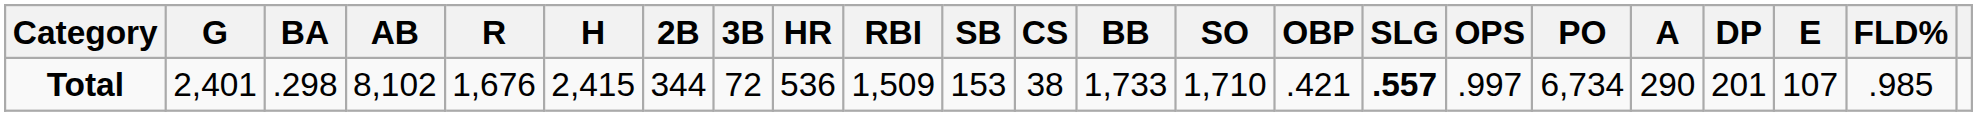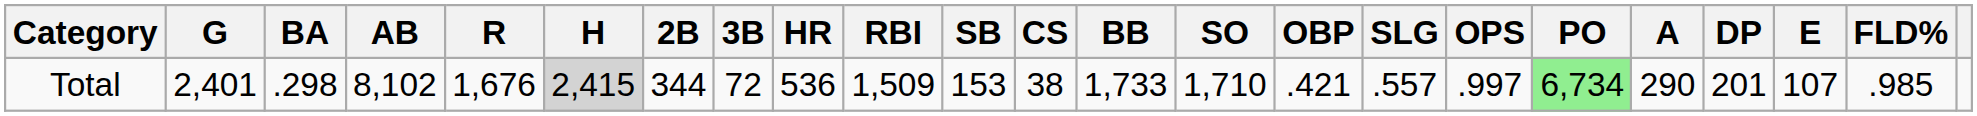(85, 85) bold -> (85, 85) normal
(593, 85) no background -> (593, 85) lightgrey background
(1404, 85) bold -> (1404, 85) normal
(1582, 85) no background -> (1582, 85) lightgreen background
